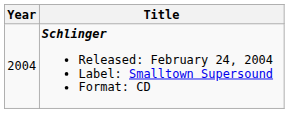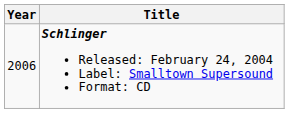(22, 66) 2004 -> (22, 66) 2006
